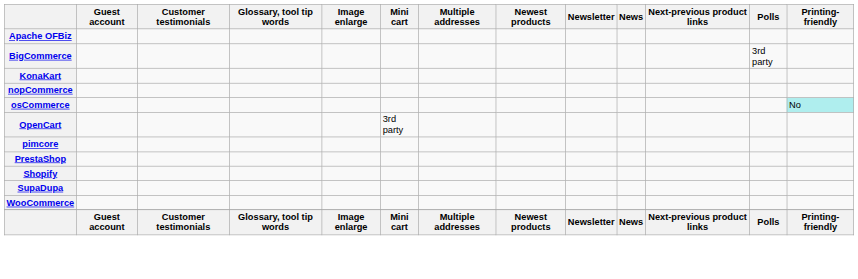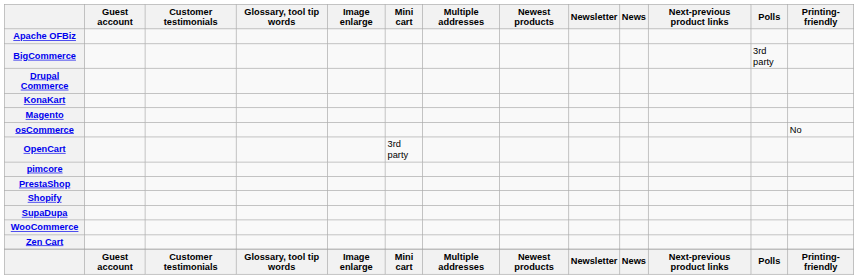+ row: (45, 80)
- row: (40, 90)
+ row: (45, 115)
(795, 105) paleturquoise background -> (796, 129) no background
+ row: (45, 242)
